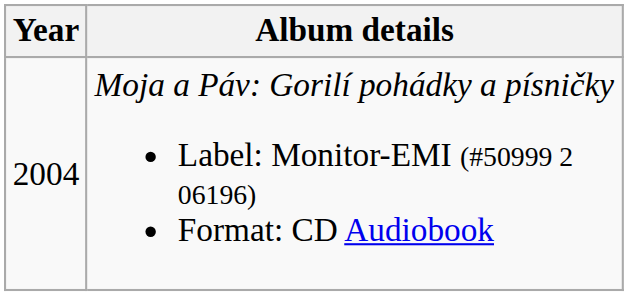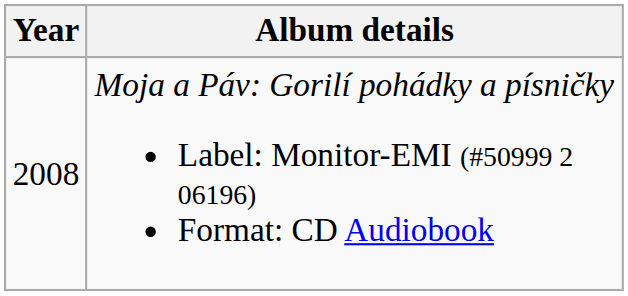(46, 173) 2004 -> (46, 173) 2008
